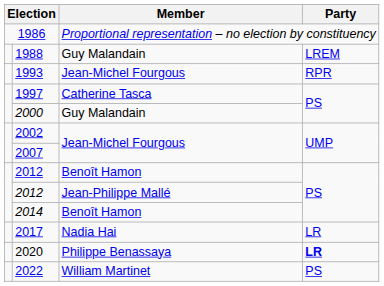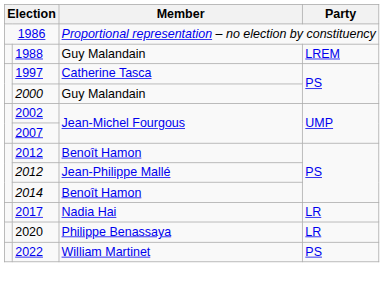- row: (29, 73)
(314, 251) bold -> (313, 232) normal
